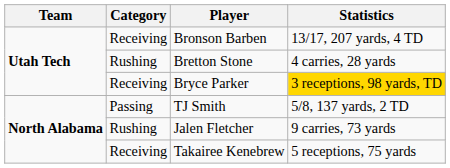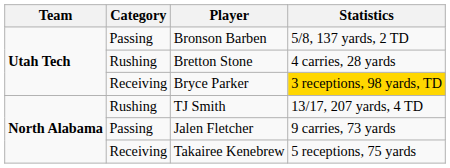(138, 38) Receiving -> (131, 38) Passing
(357, 38) 13/17, 207 yards, 4 TD -> (350, 38) 5/8, 137 yards, 2 TD
(131, 106) Passing -> (133, 106) Rushing
(350, 106) 5/8, 137 yards, 2 TD -> (357, 106) 13/17, 207 yards, 4 TD
(133, 128) Rushing -> (131, 128) Passing
